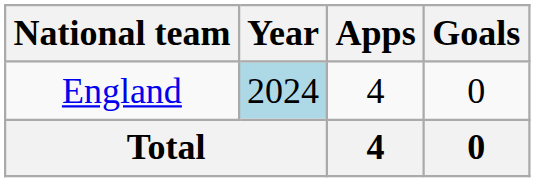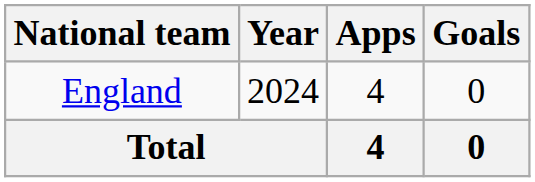(283, 90) lightblue background -> (283, 90) no background
